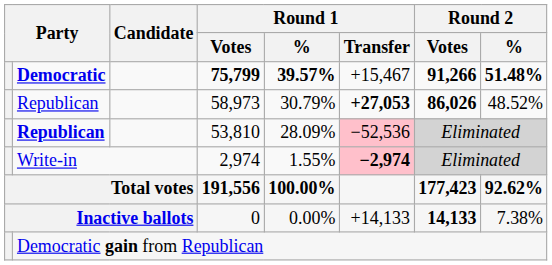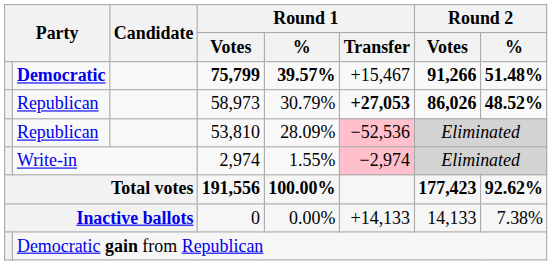(515, 103) normal -> (514, 103) bold
(61, 132) bold -> (58, 132) normal
(385, 160) bold -> (385, 160) normal
(452, 217) bold -> (452, 217) normal
